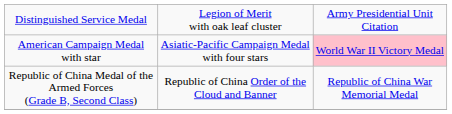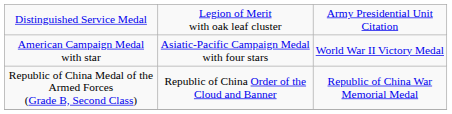(380, 50) pink background -> (380, 50) no background
